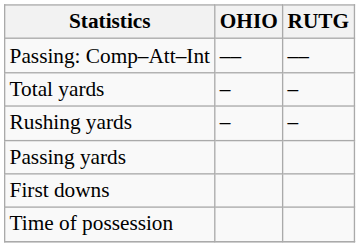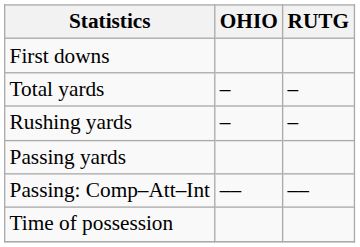rows swapped: (60, 190) <-> (110, 55)
